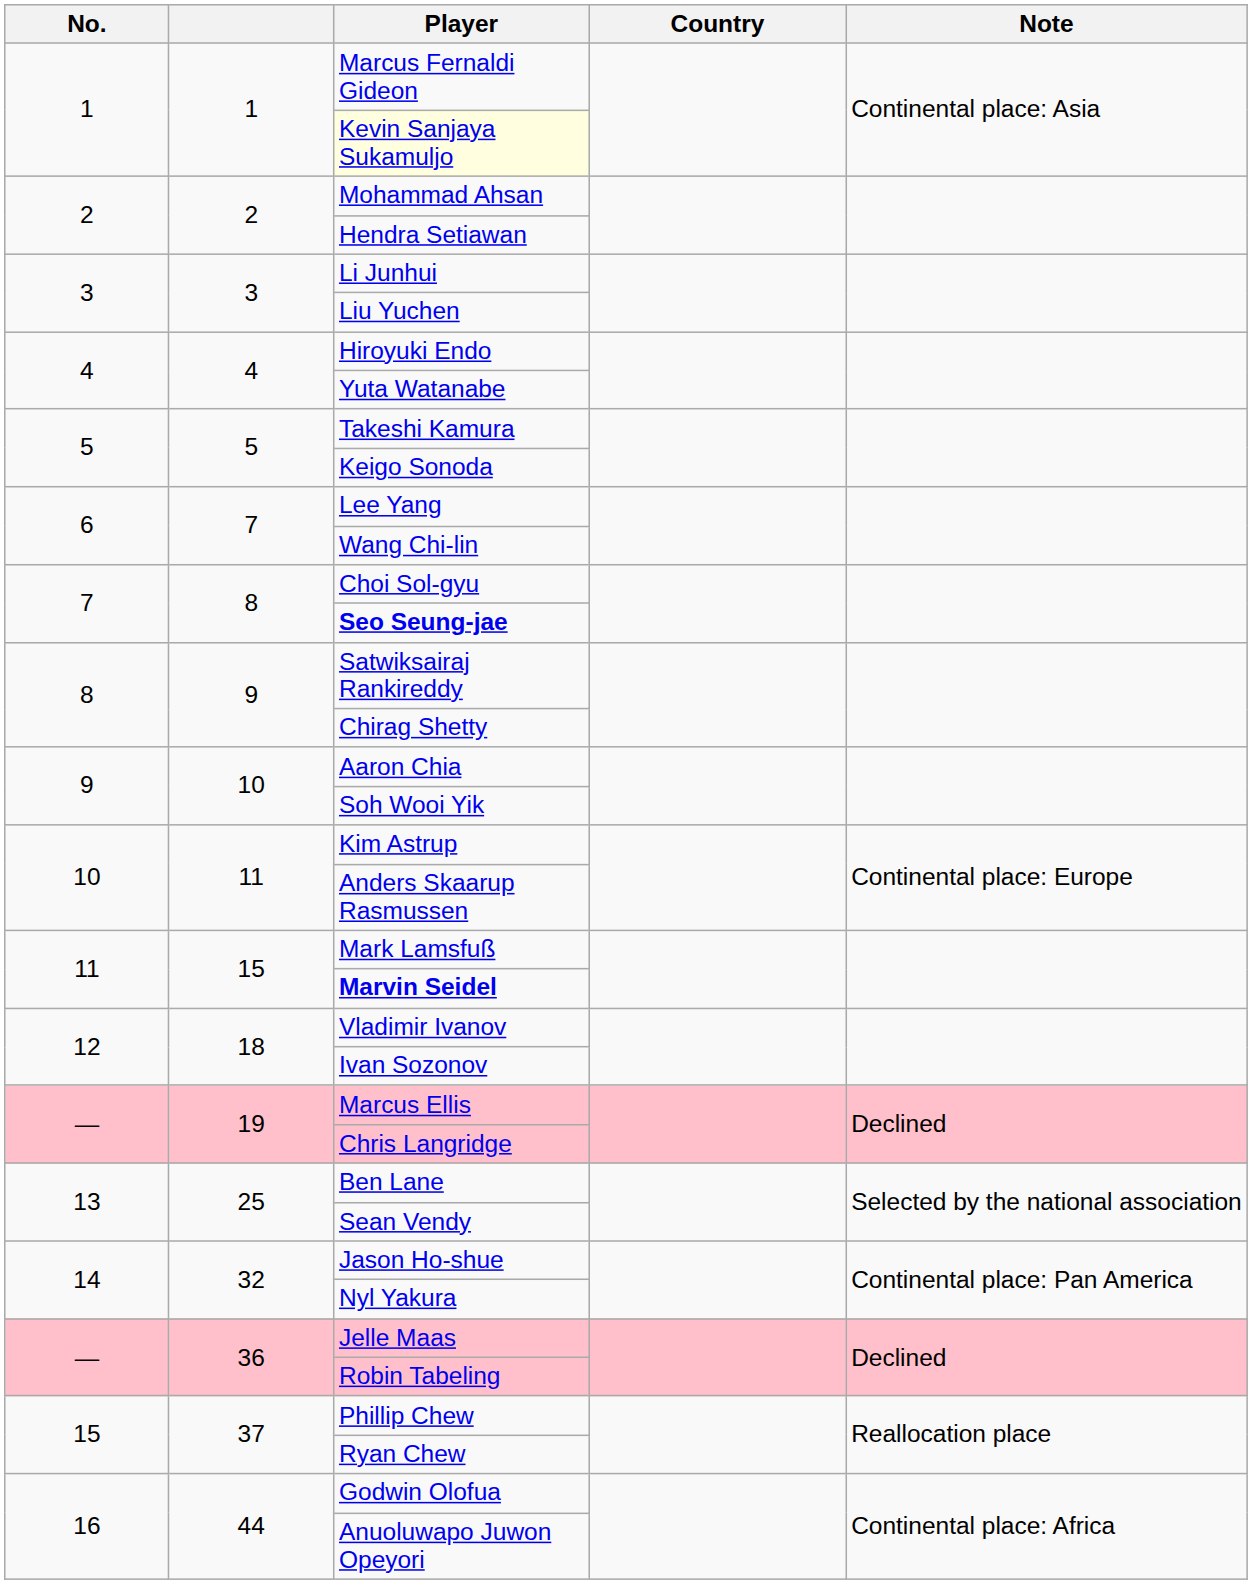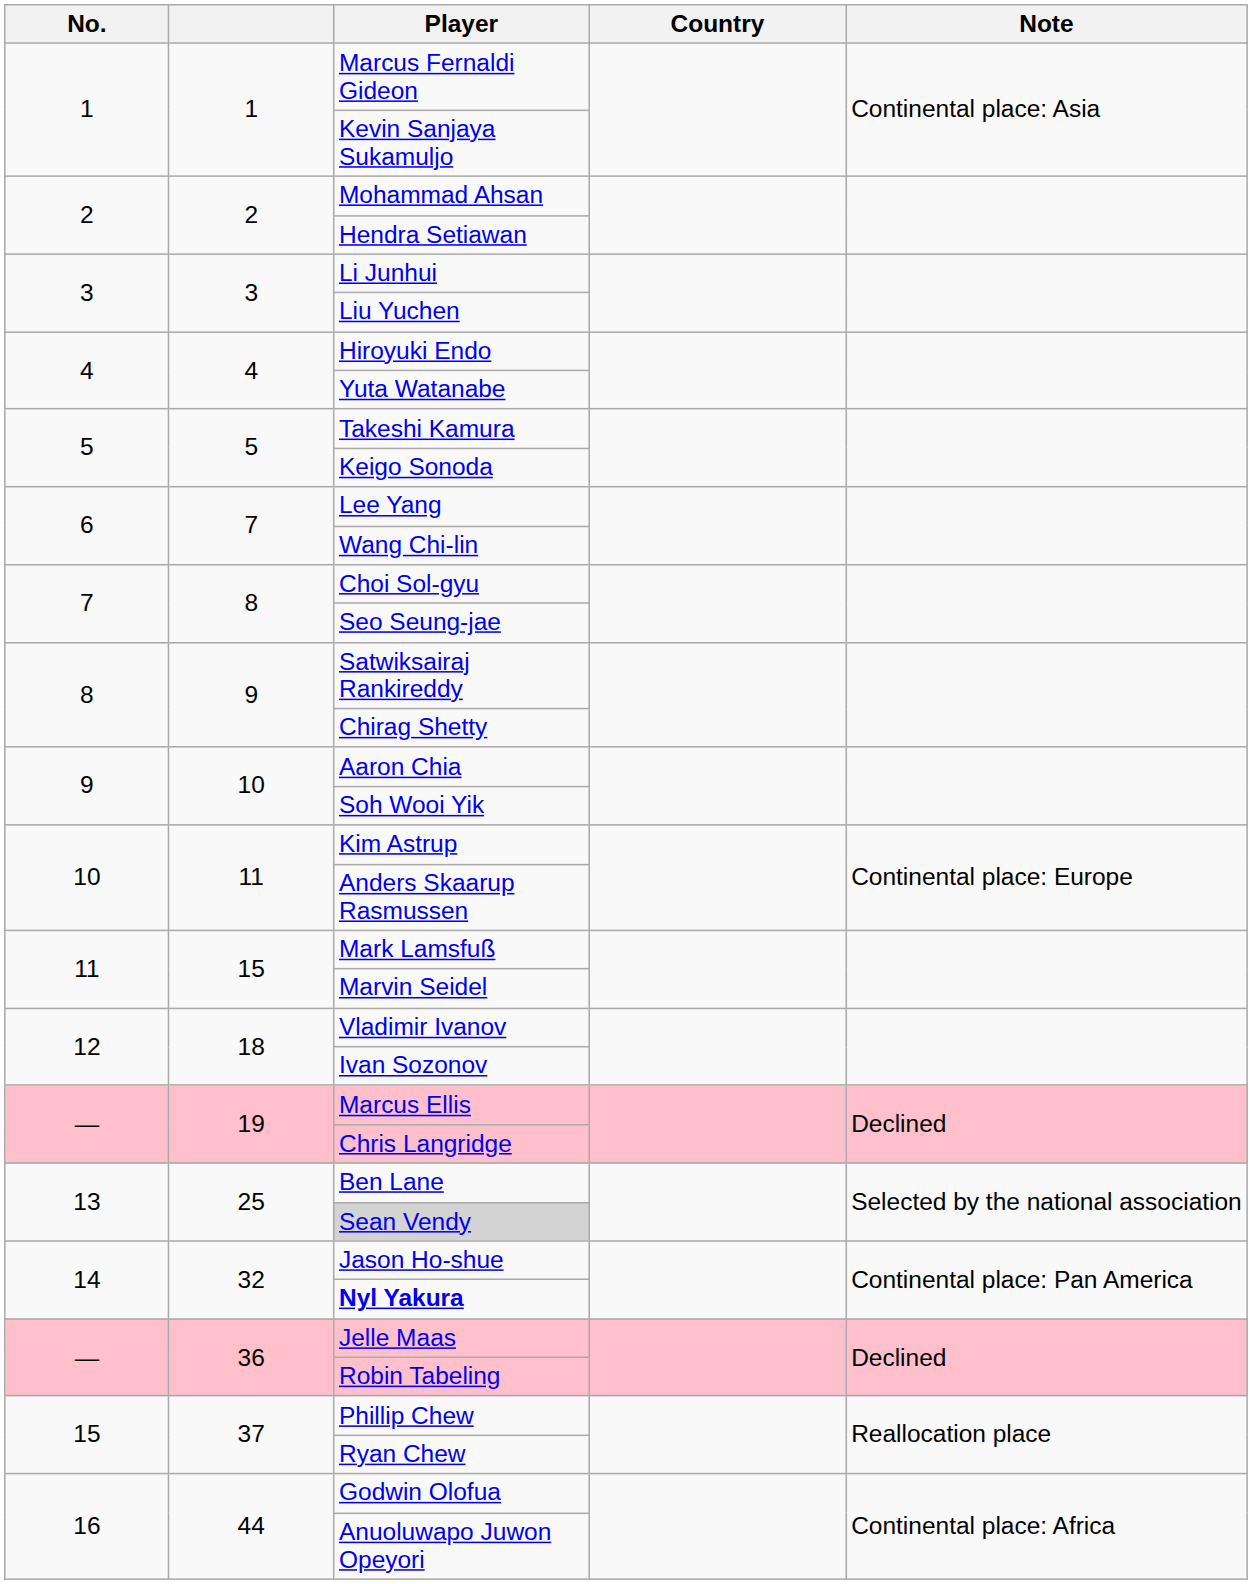(417, 142) lightyellow background -> (417, 142) no background
(423, 622) bold -> (420, 622) normal
(418, 988) bold -> (413, 988) normal
(405, 1221) no background -> (405, 1221) lightgrey background
(398, 1298) normal -> (401, 1298) bold
